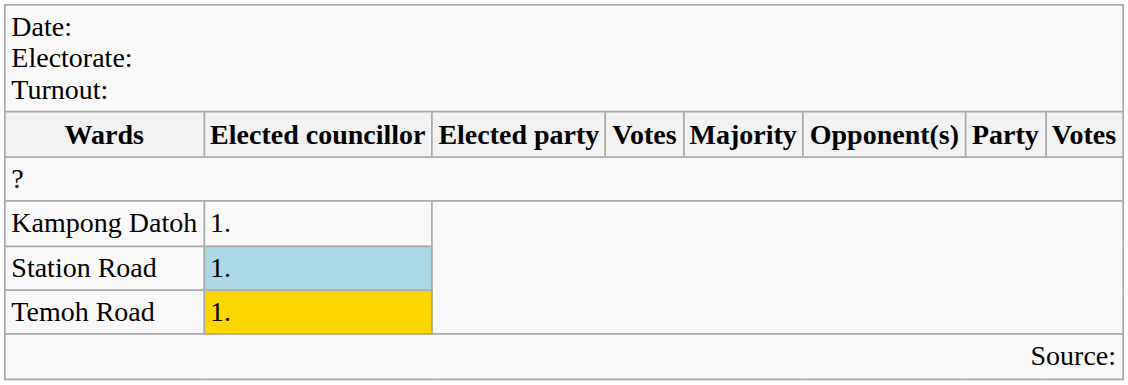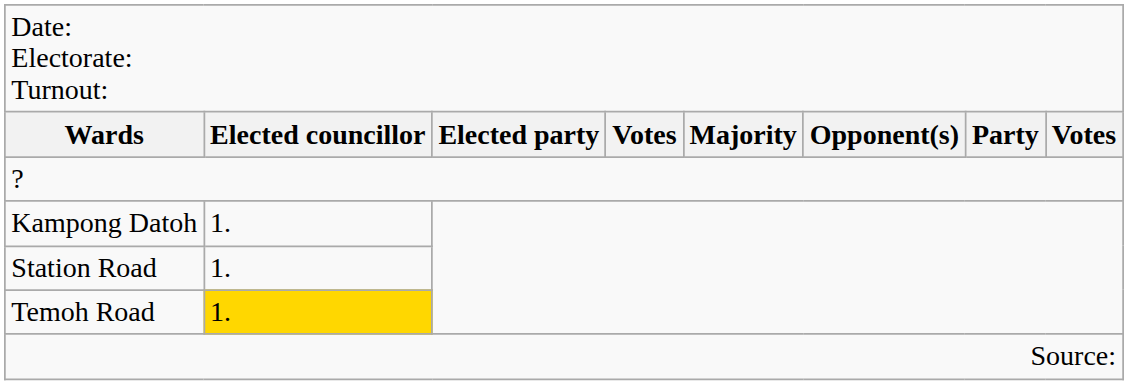(221, 267) lightblue background -> (221, 267) no background
